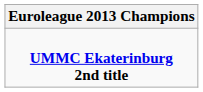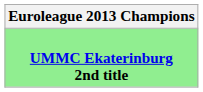(101, 66) no background -> (101, 66) lightgreen background
